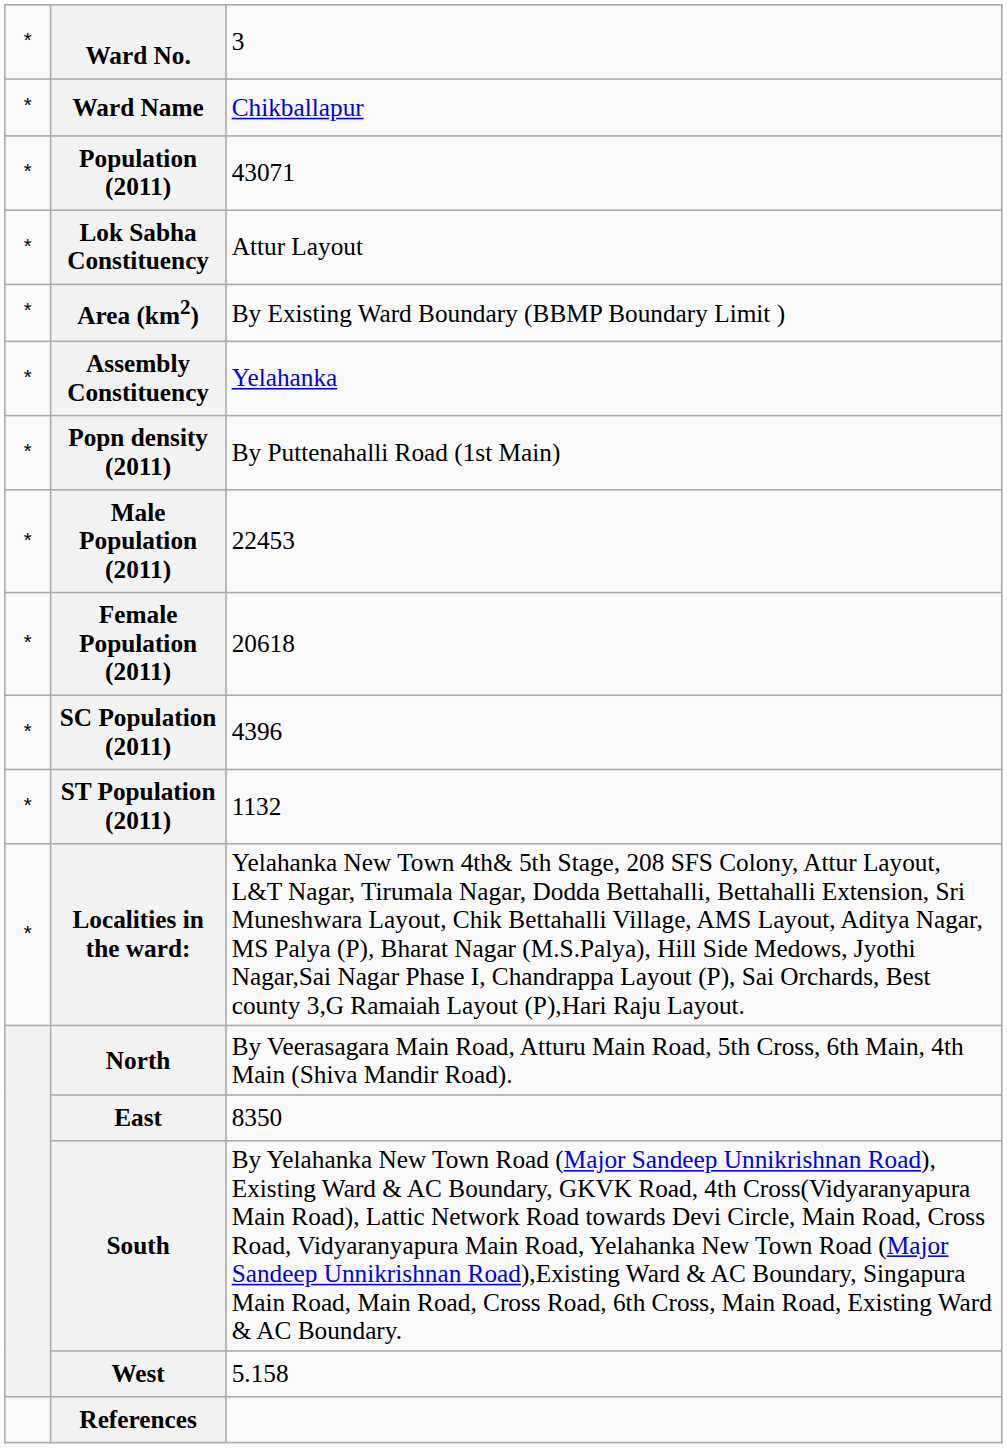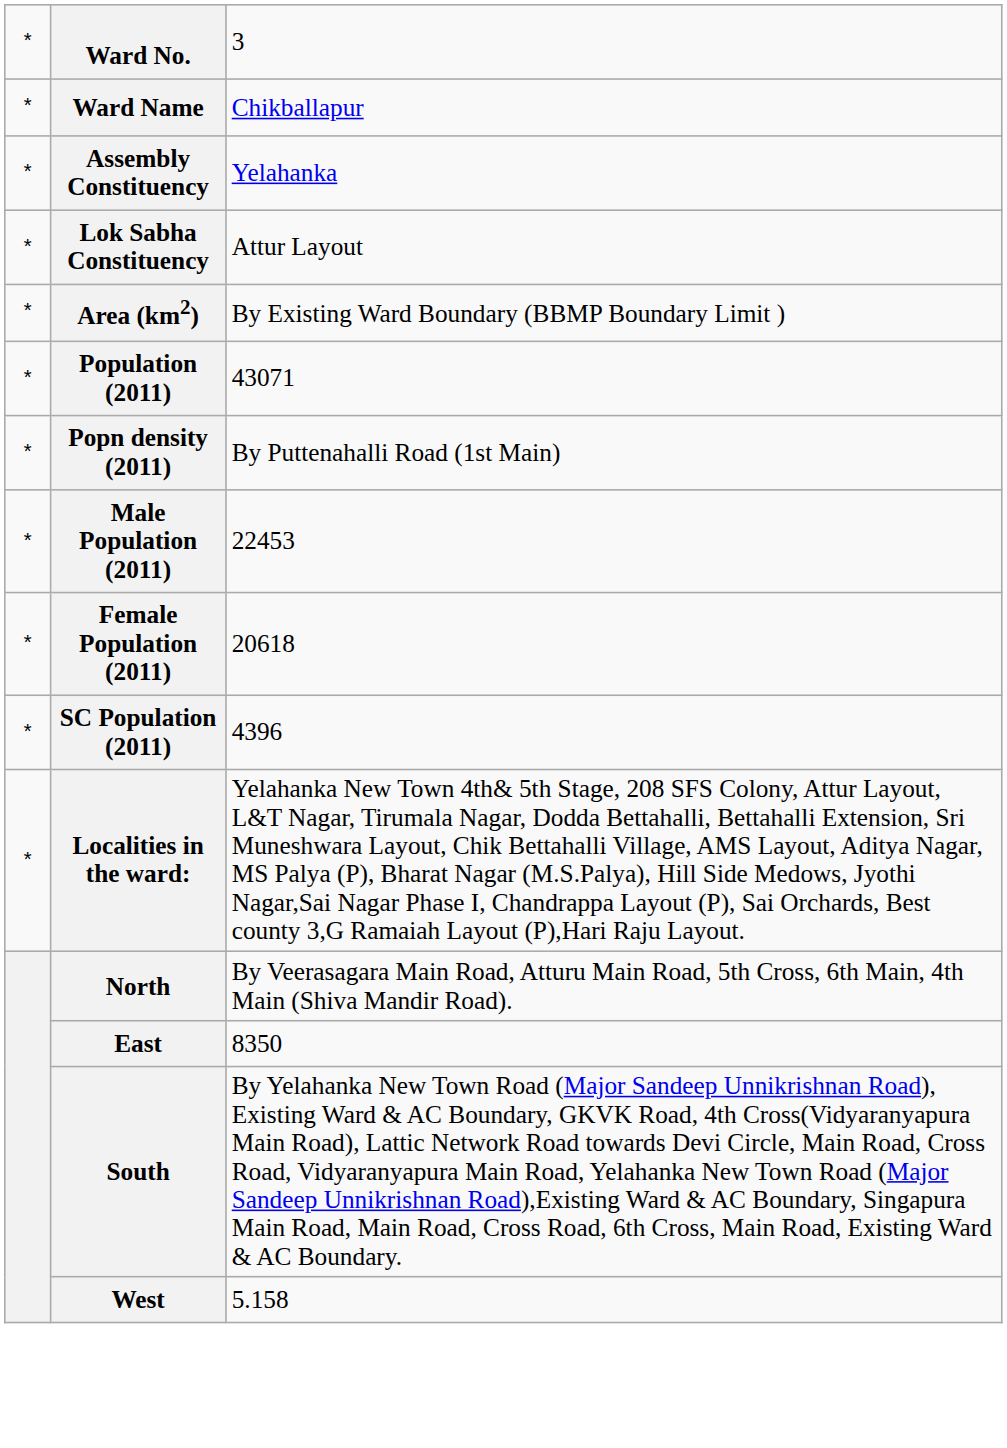rows swapped: (138, 378) <-> (138, 172)
- row: (138, 806)
- row: (138, 1419)
